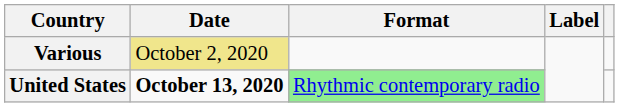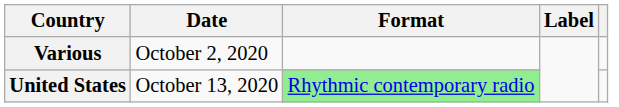(202, 53) khaki background -> (202, 53) no background
(209, 85) bold -> (207, 85) normal
